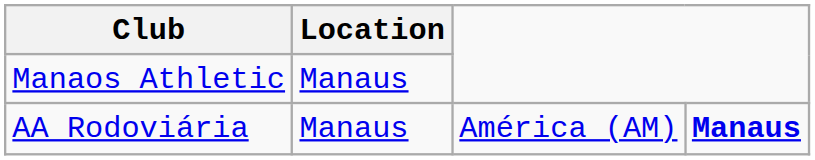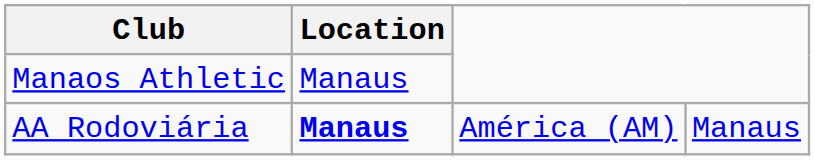(354, 129) normal -> (354, 129) bold
(746, 129) bold -> (746, 129) normal
